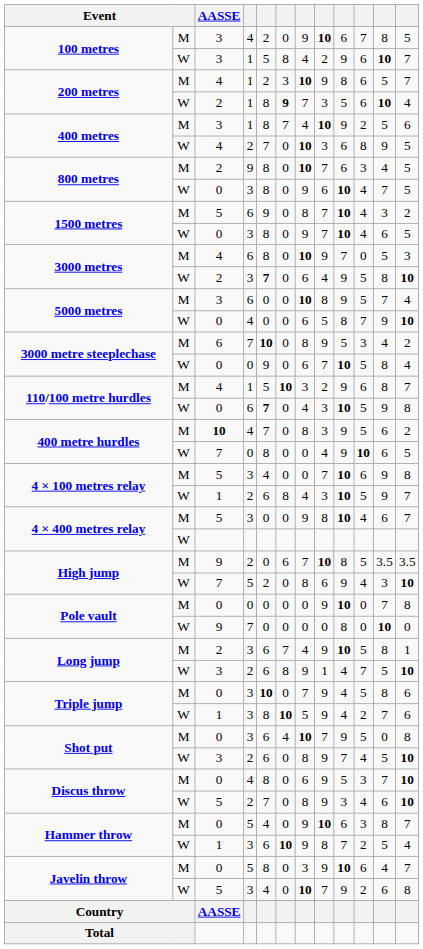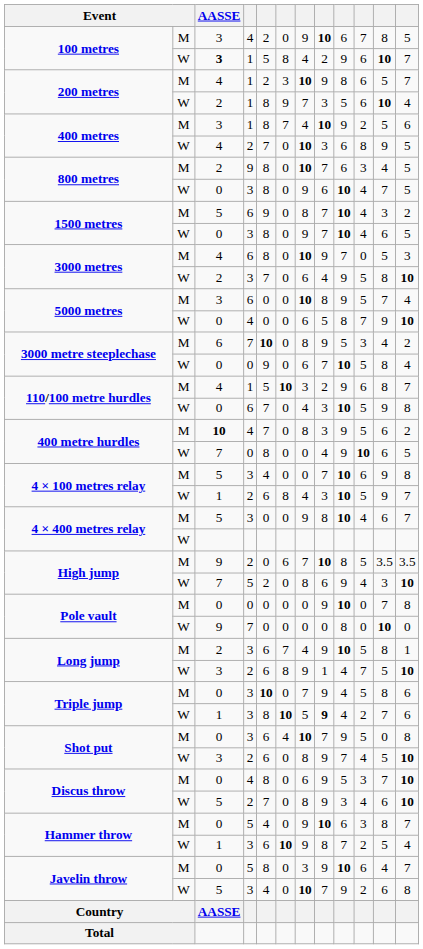(219, 59) normal -> (219, 59) bold
(286, 103) bold -> (286, 103) normal
(266, 278) bold -> (266, 278) normal
(266, 409) bold -> (266, 409) normal
(324, 715) normal -> (324, 715) bold
